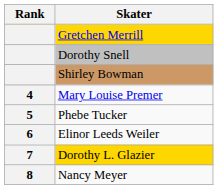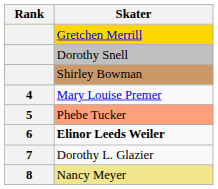(92, 114) no background -> (91, 114) lightsalmon background
(109, 134) normal -> (111, 134) bold
(106, 154) gold background -> (105, 154) no background
(92, 174) no background -> (91, 174) khaki background
